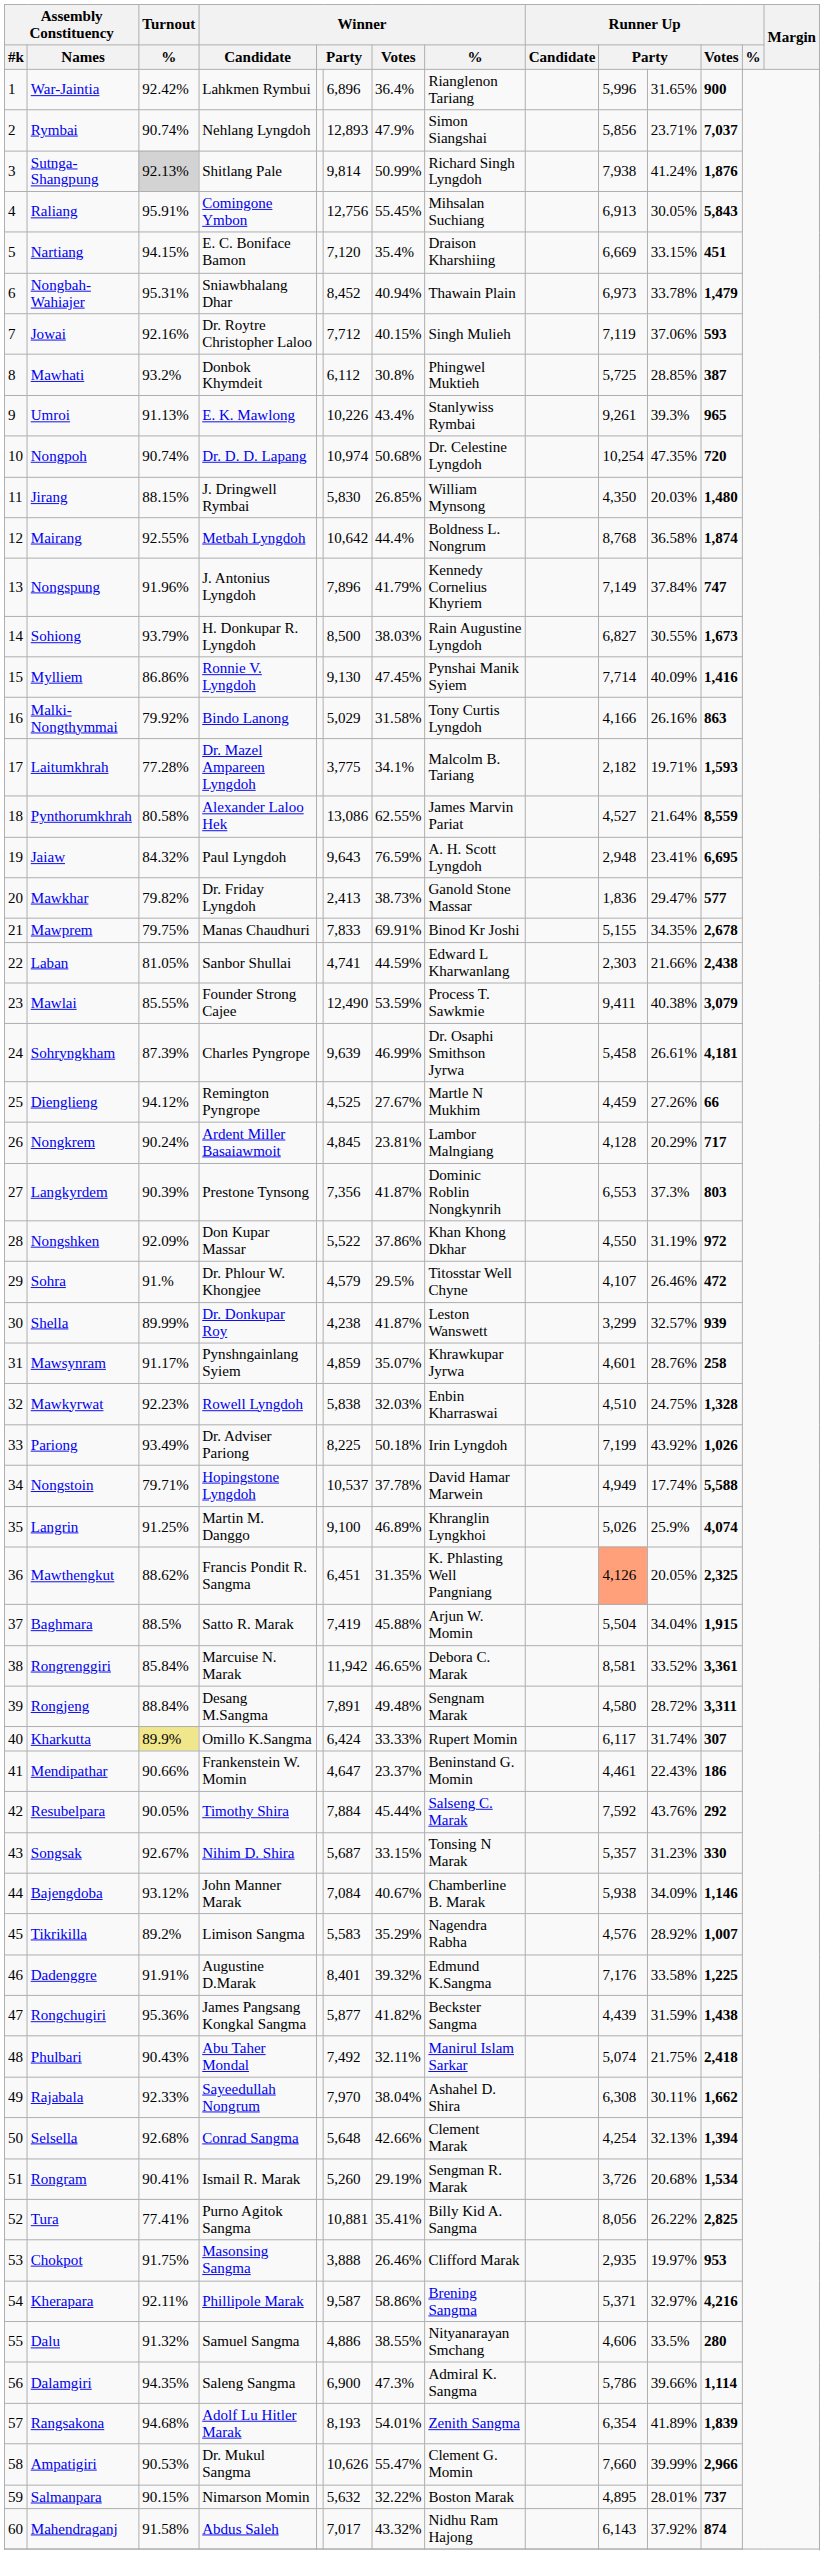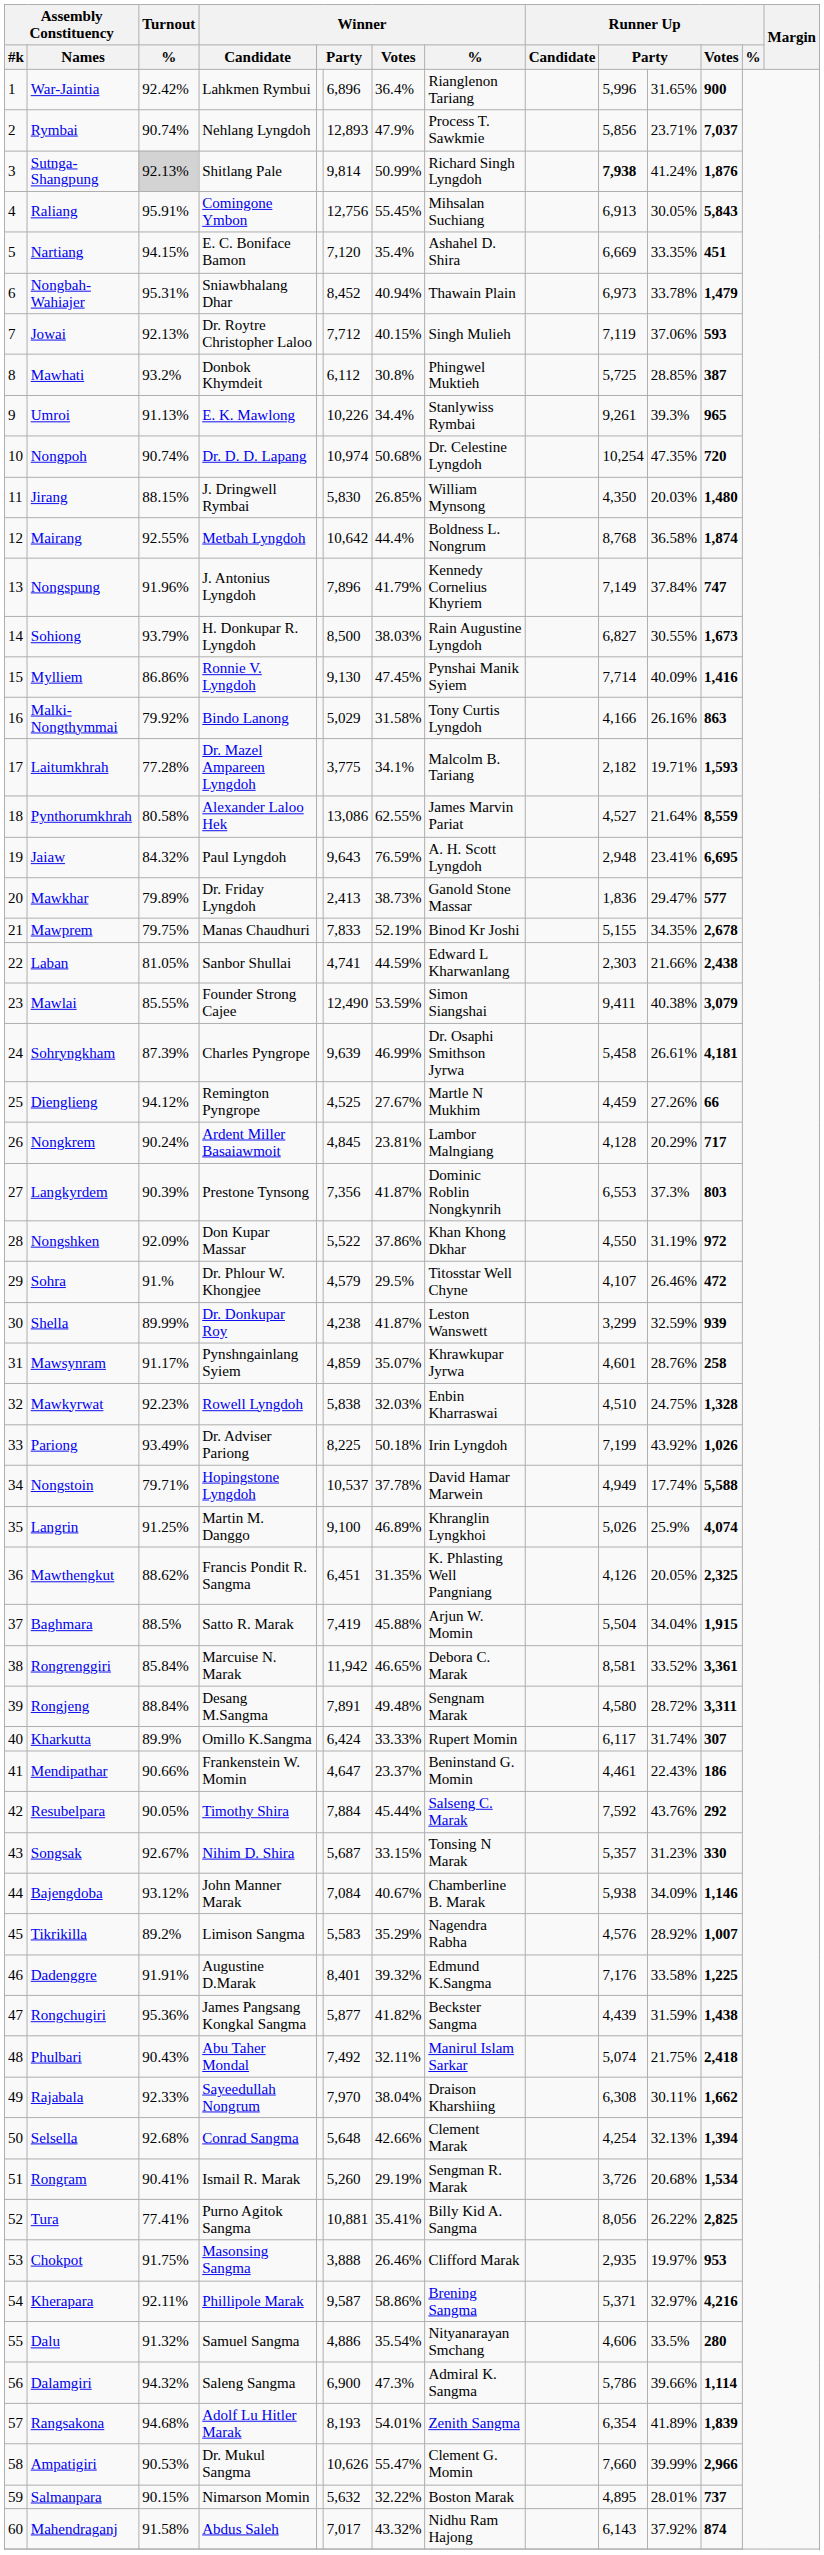(458, 130) Simon Siangshai -> (459, 130) Process T. Sawkmie
(619, 171) normal -> (619, 171) bold
(462, 252) Draison Kharshiing -> (462, 252) Ashahel D. Shira
(674, 252) 33.15% -> (674, 252) 33.35%
(166, 334) 92.16% -> (166, 334) 92.13%
(395, 415) 43.4% -> (395, 415) 34.4%
(166, 898) 79.82% -> (166, 898) 79.89%
(398, 930) 69.91% -> (398, 930) 52.19%
(459, 1003) Process T. Sawkmie -> (458, 1003) Simon Siangshai
(674, 1322) 32.57% -> (674, 1322) 32.59%
(619, 1575) lightsalmon background -> (619, 1575) no background
(162, 1738) khaki background -> (162, 1738) no background
(462, 2097) Ashahel D. Shira -> (462, 2097) Draison Kharshiing
(398, 2341) 38.55% -> (398, 2341) 35.54%
(166, 2382) 94.35% -> (166, 2382) 94.32%
